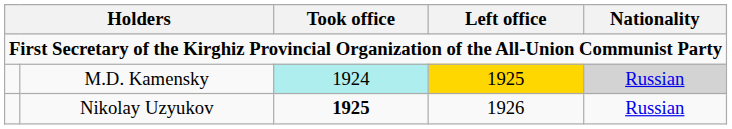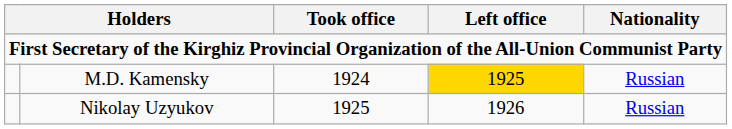(351, 78) paleturquoise background -> (351, 78) no background
(655, 78) lightgrey background -> (655, 78) no background
(351, 108) bold -> (351, 108) normal
